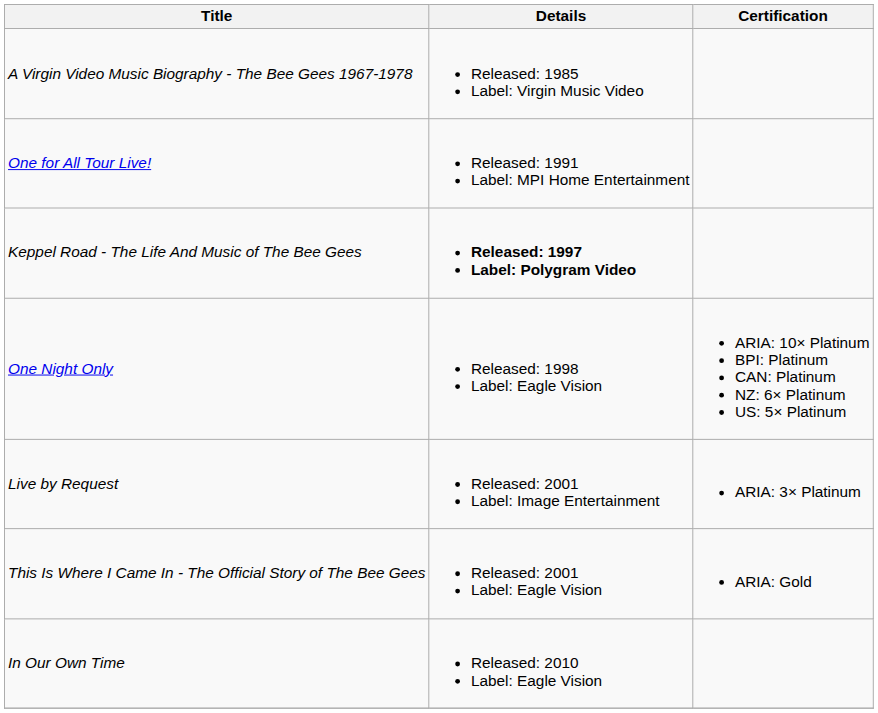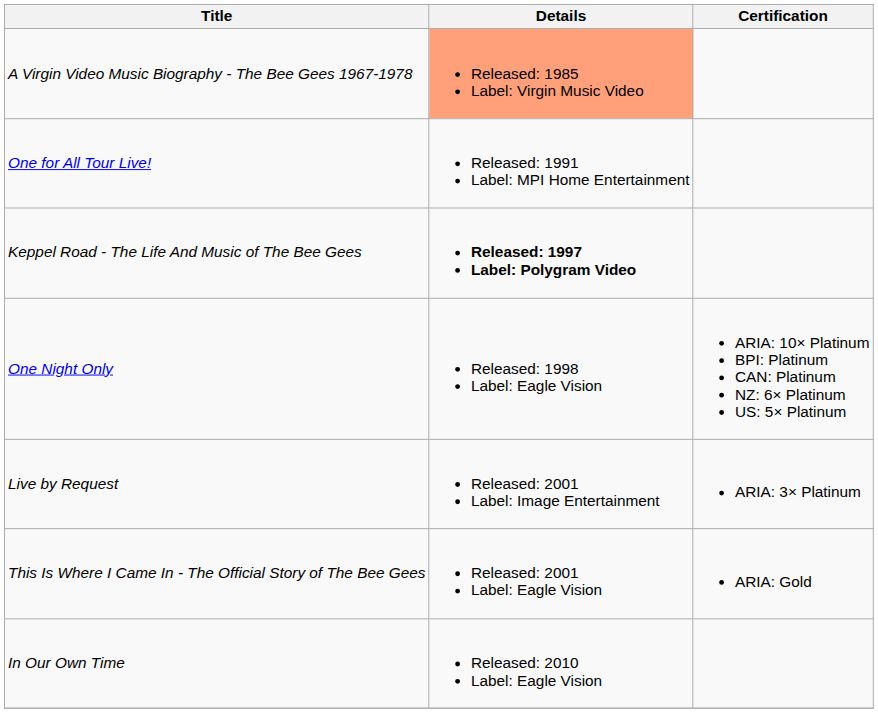(561, 82) no background -> (561, 82) lightsalmon background
